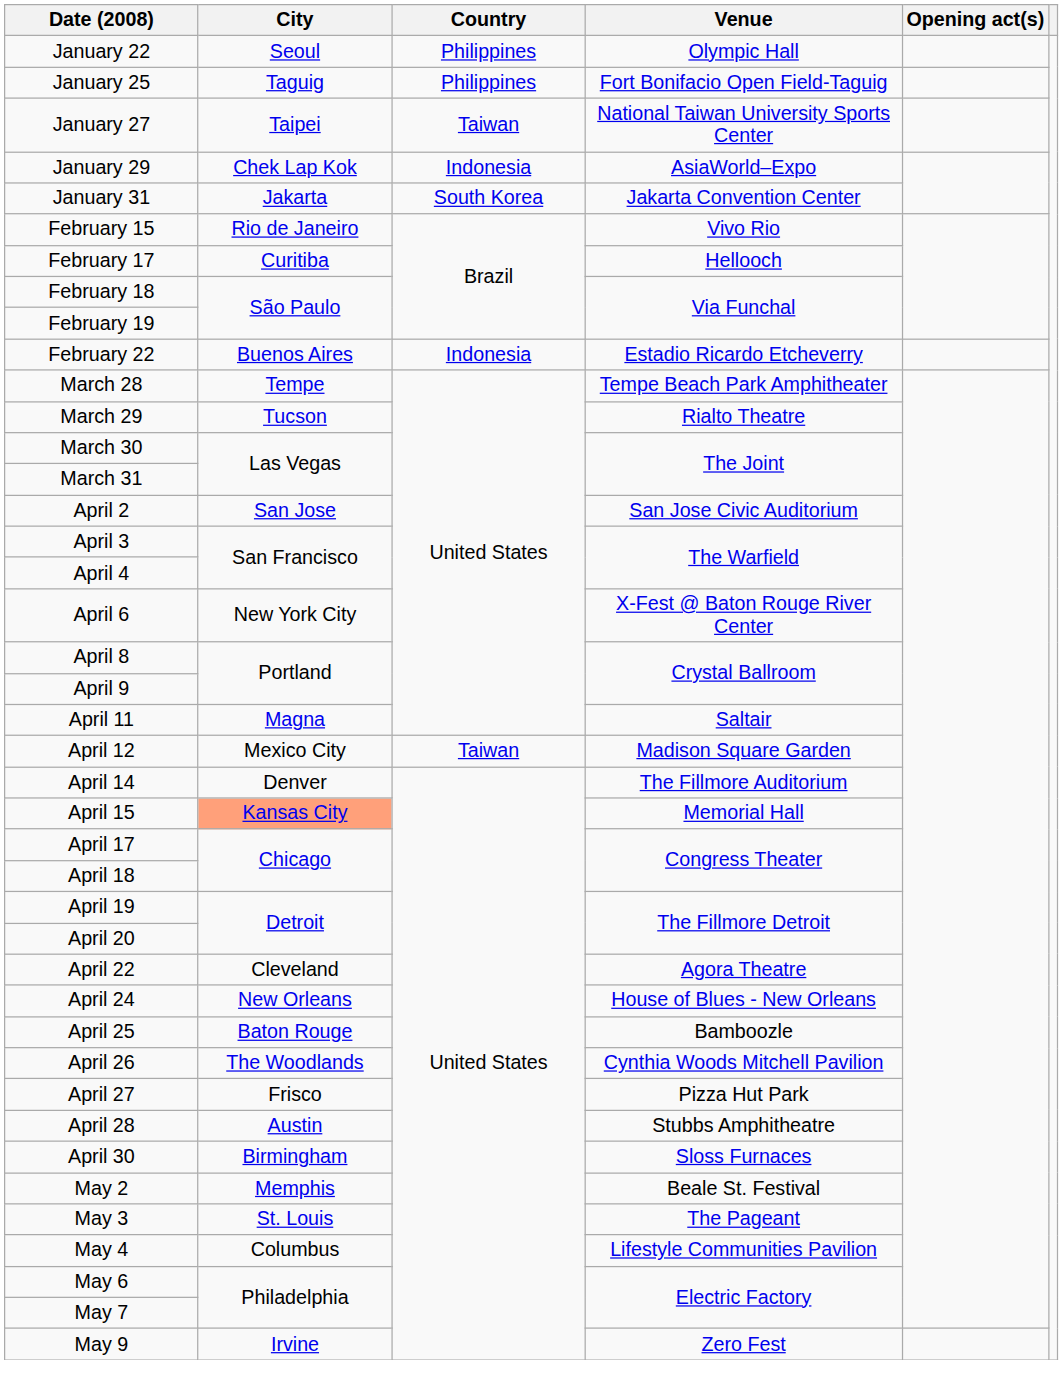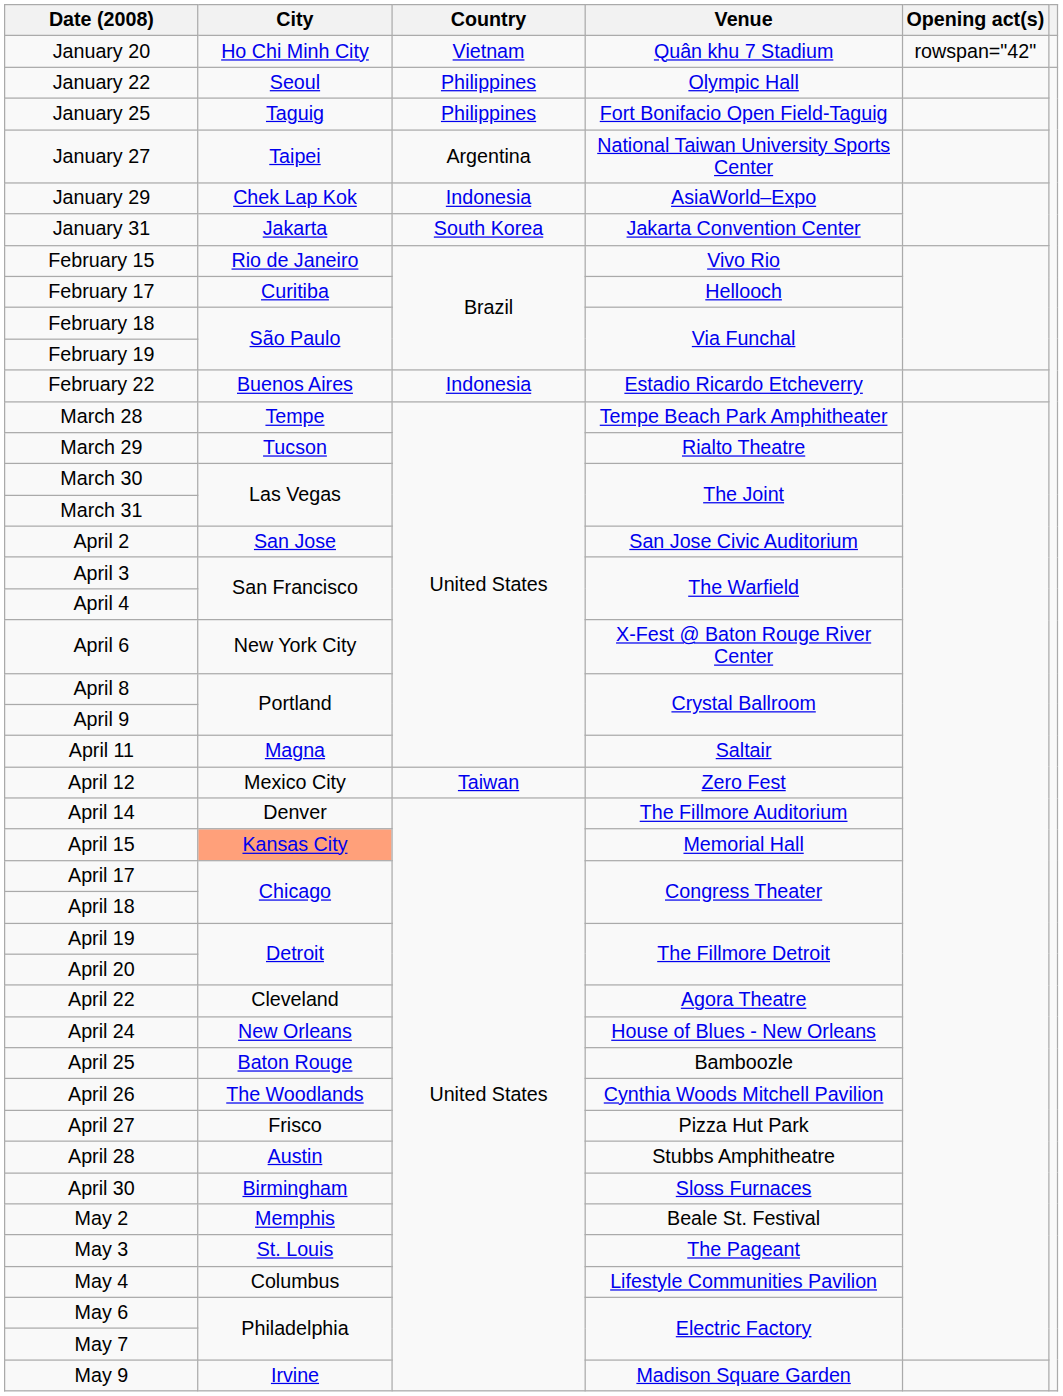+ row: (101, 51)
(489, 124) Taiwan -> (489, 156) Argentina
(744, 751) Madison Square Garden -> (744, 782) Zero Fest
(744, 1344) Zero Fest -> (744, 1375) Madison Square Garden
